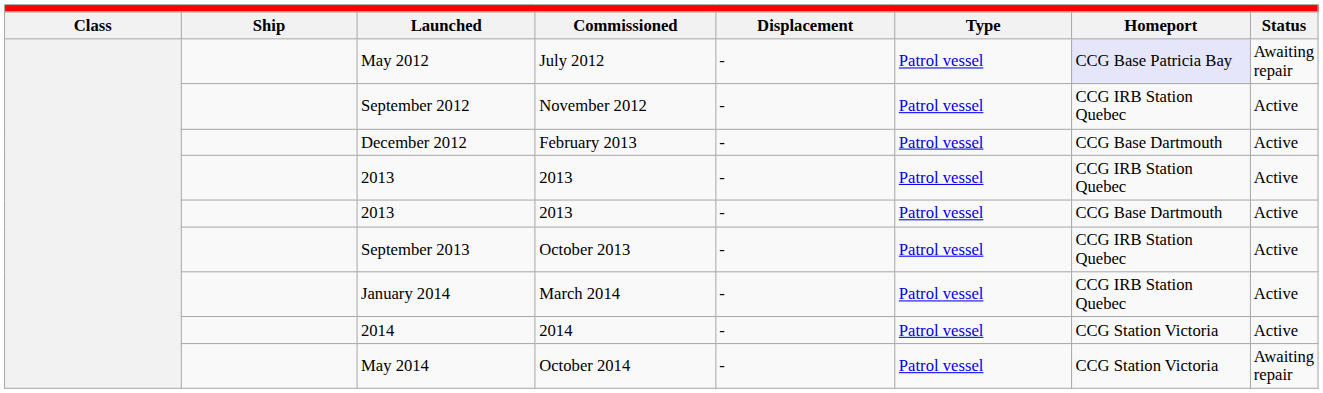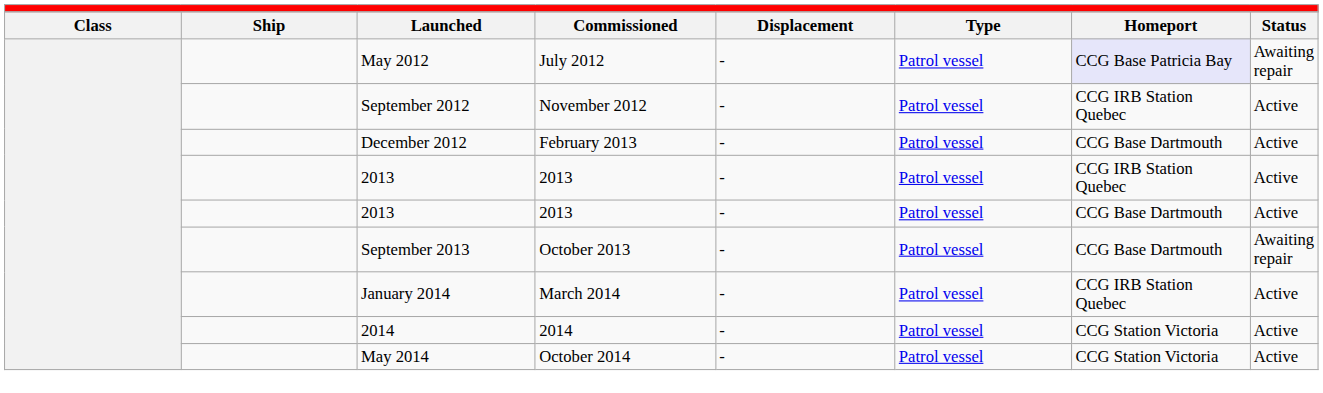(1134, 249) CCG IRB Station Quebec -> (1149, 249) CCG Base Dartmouth
(1276, 249) Active -> (1284, 249) Awaiting repair
(1284, 365) Awaiting repair -> (1276, 356) Active
